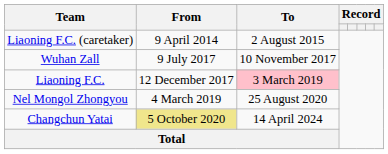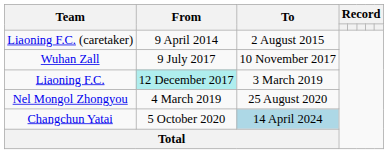(186, 79) no background -> (186, 79) paleturquoise background
(288, 79) pink background -> (288, 79) no background
(186, 119) khaki background -> (186, 119) no background
(288, 119) no background -> (288, 119) lightblue background
